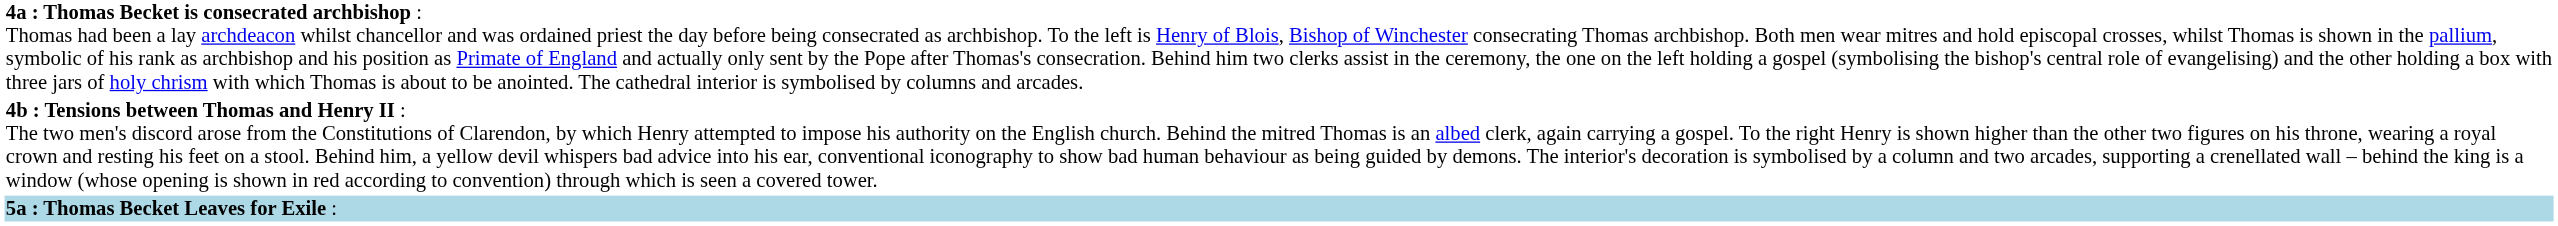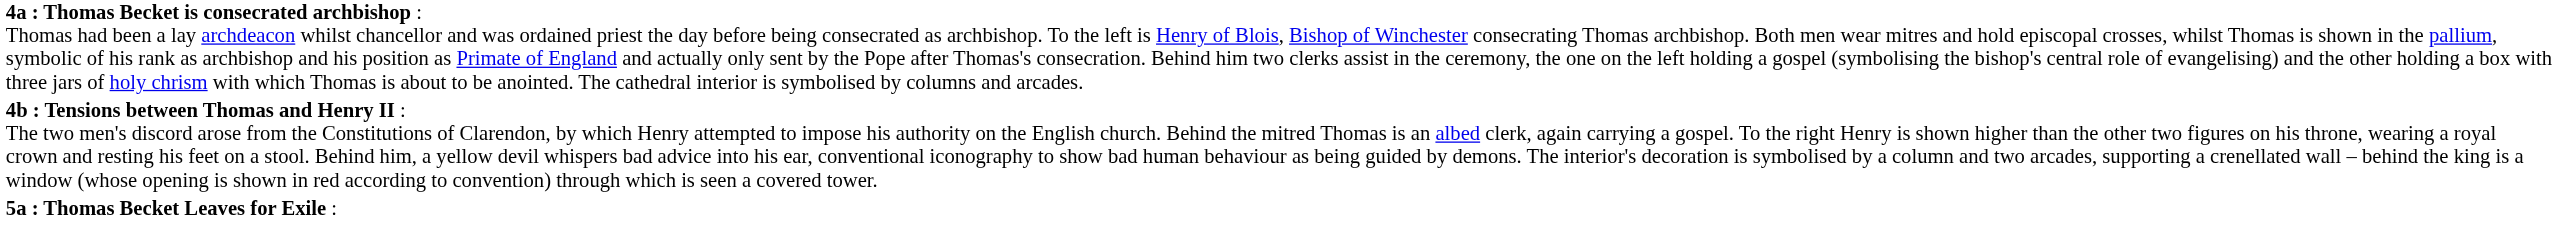(171, 208) lightblue background -> (171, 208) no background
